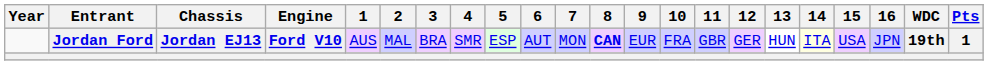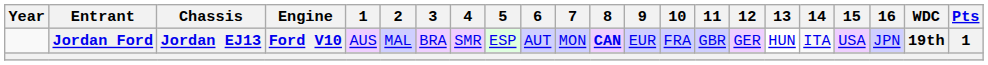(817, 41) lightyellow background -> (817, 41) no background
